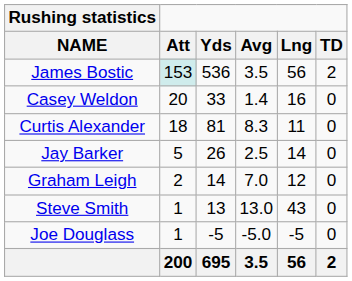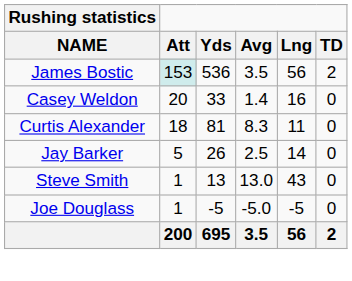- row: (82, 180)
